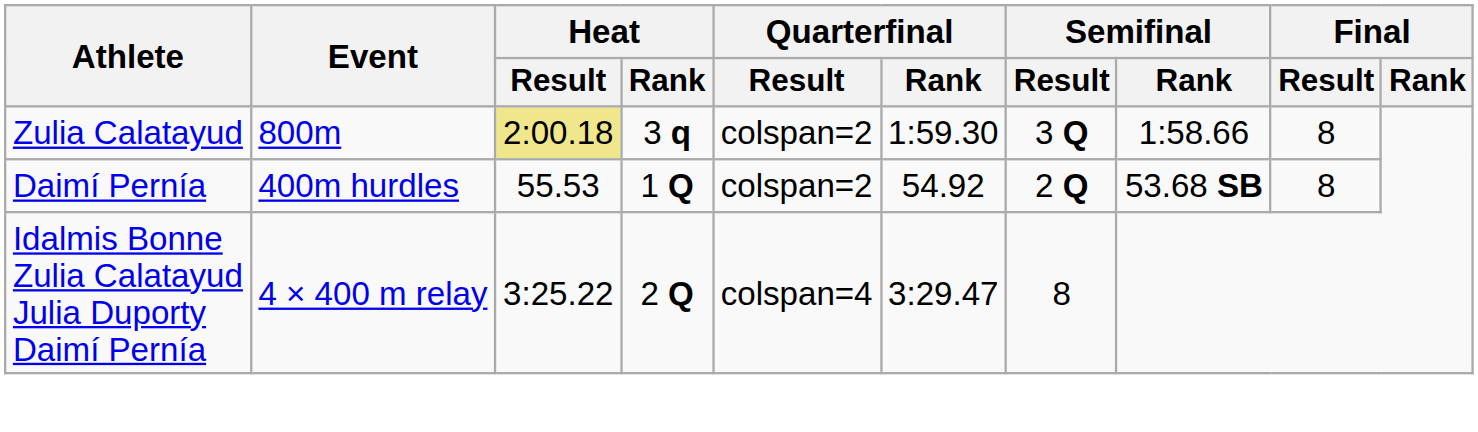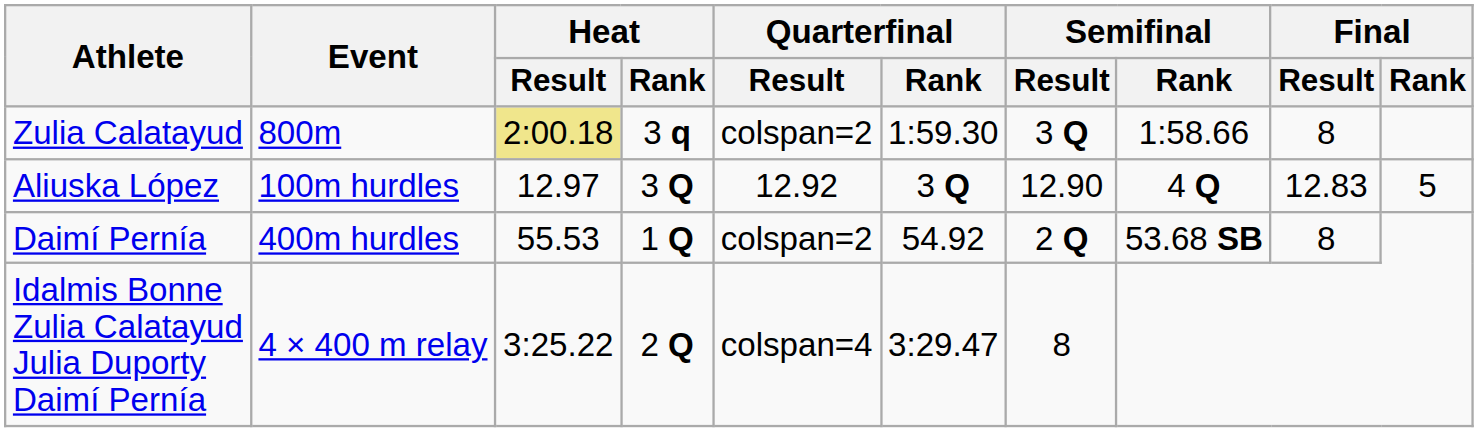+ row: (116, 186)
